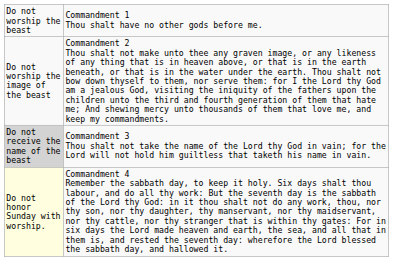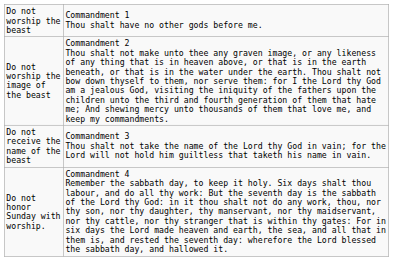(33, 146) lightgrey background -> (33, 146) no background
(33, 212) lightyellow background -> (33, 212) no background
